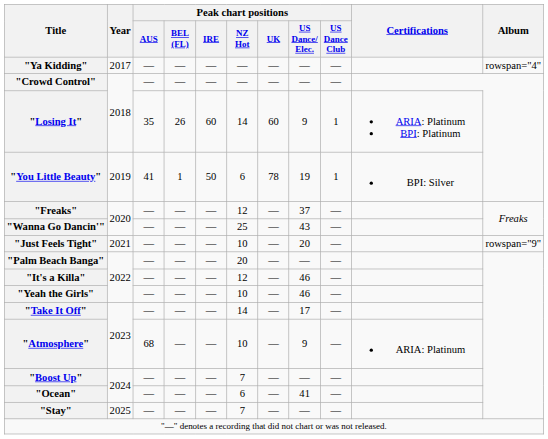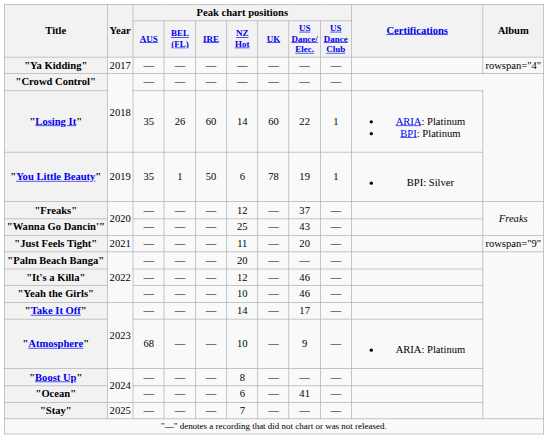(305, 121) 9 -> (305, 121) 22
(149, 177) 41 -> (149, 177) 35
(242, 243) 10 -> (242, 243) 11
(242, 377) 7 -> (242, 377) 8
